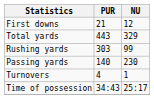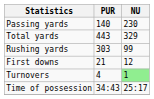rows swapped: (32, 24) <-> (37, 62)
(126, 75) no background -> (126, 75) lightgreen background
